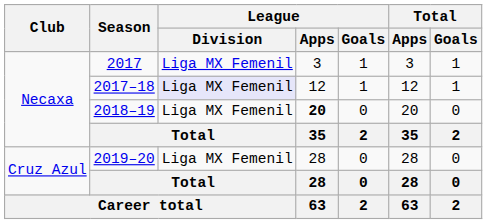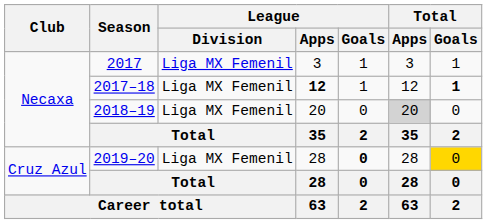(227, 88) lavender background -> (227, 88) no background
(317, 88) normal -> (317, 88) bold
(456, 88) normal -> (456, 88) bold
(317, 111) bold -> (317, 111) normal
(410, 111) no background -> (410, 111) lightgrey background
(363, 159) normal -> (363, 159) bold
(456, 159) no background -> (456, 159) gold background
